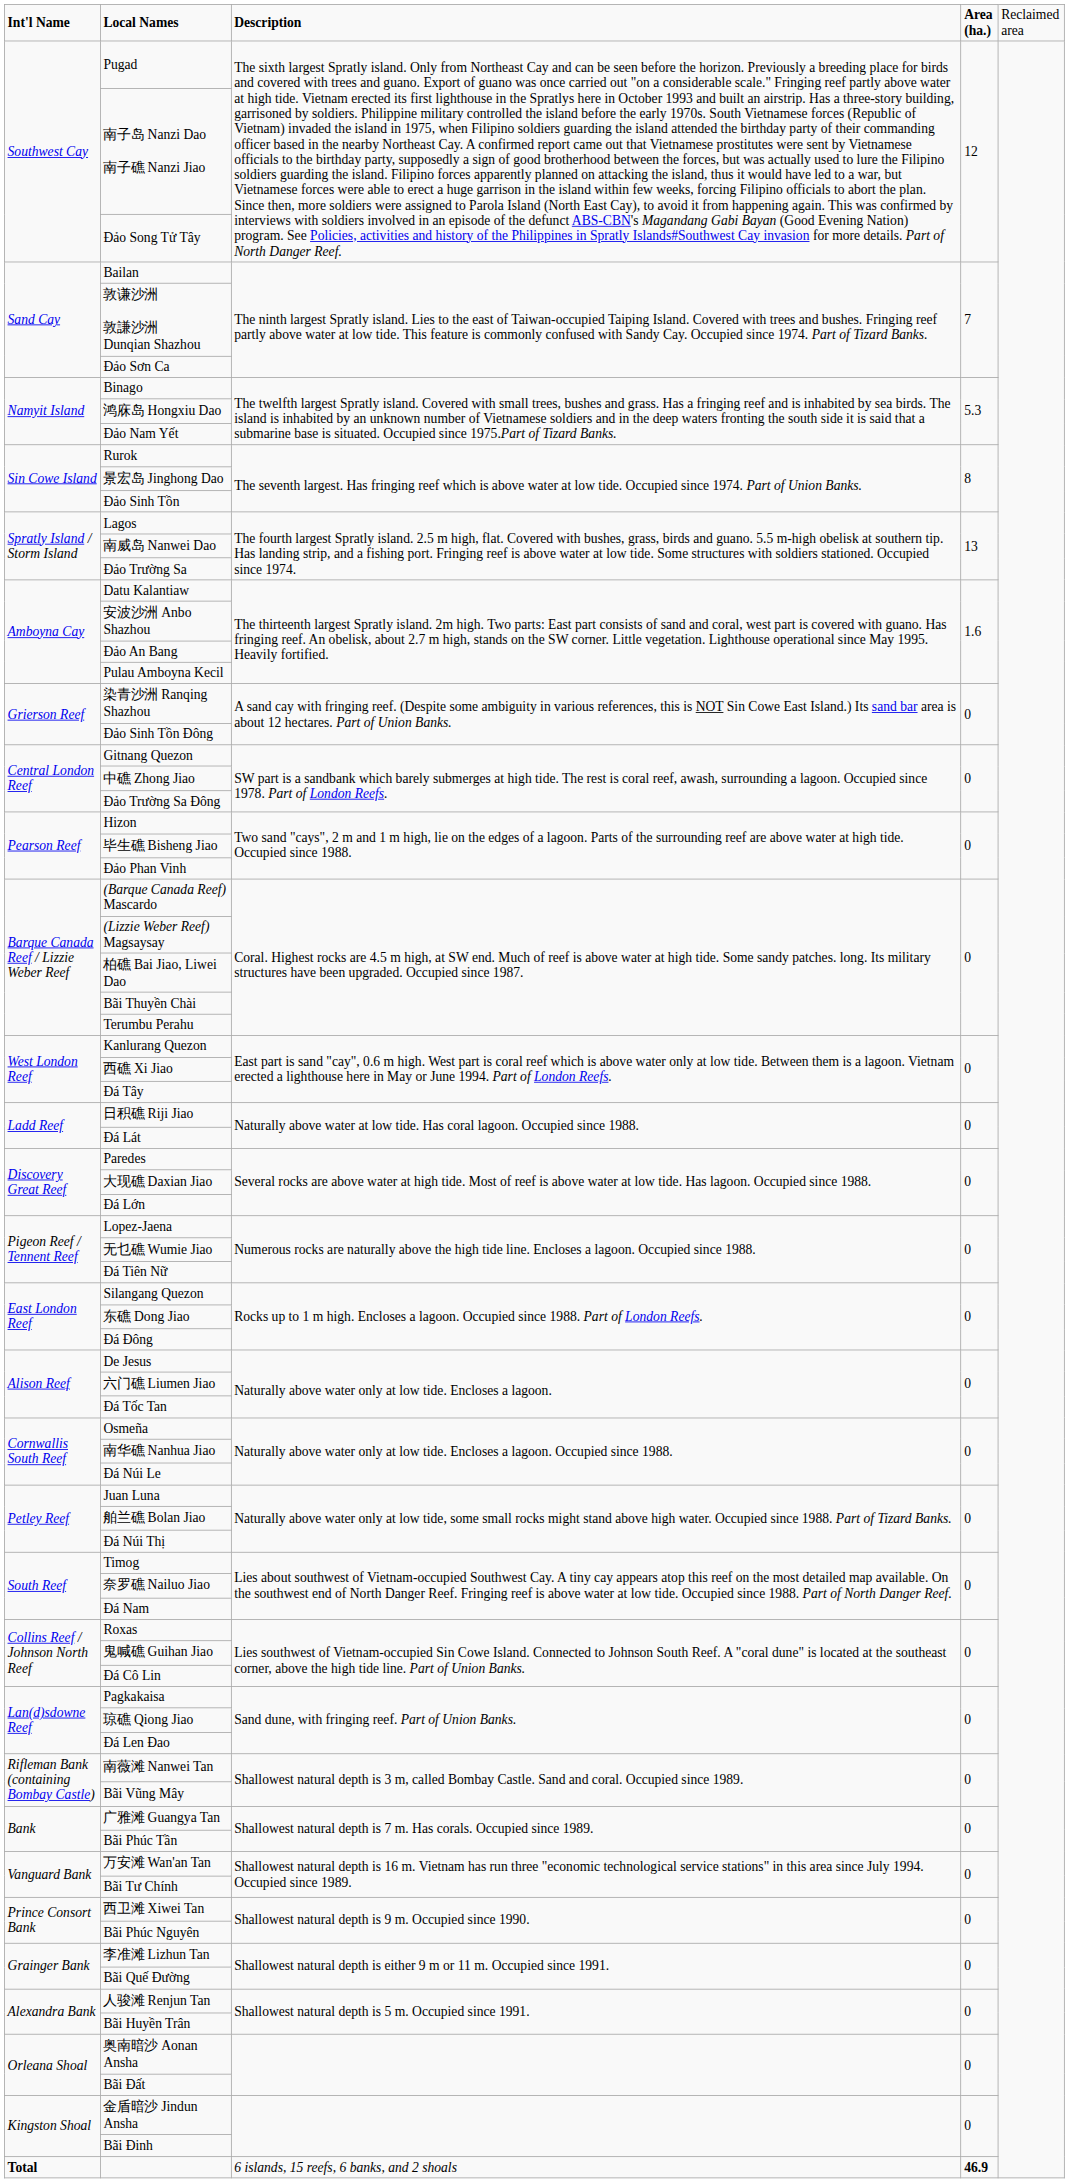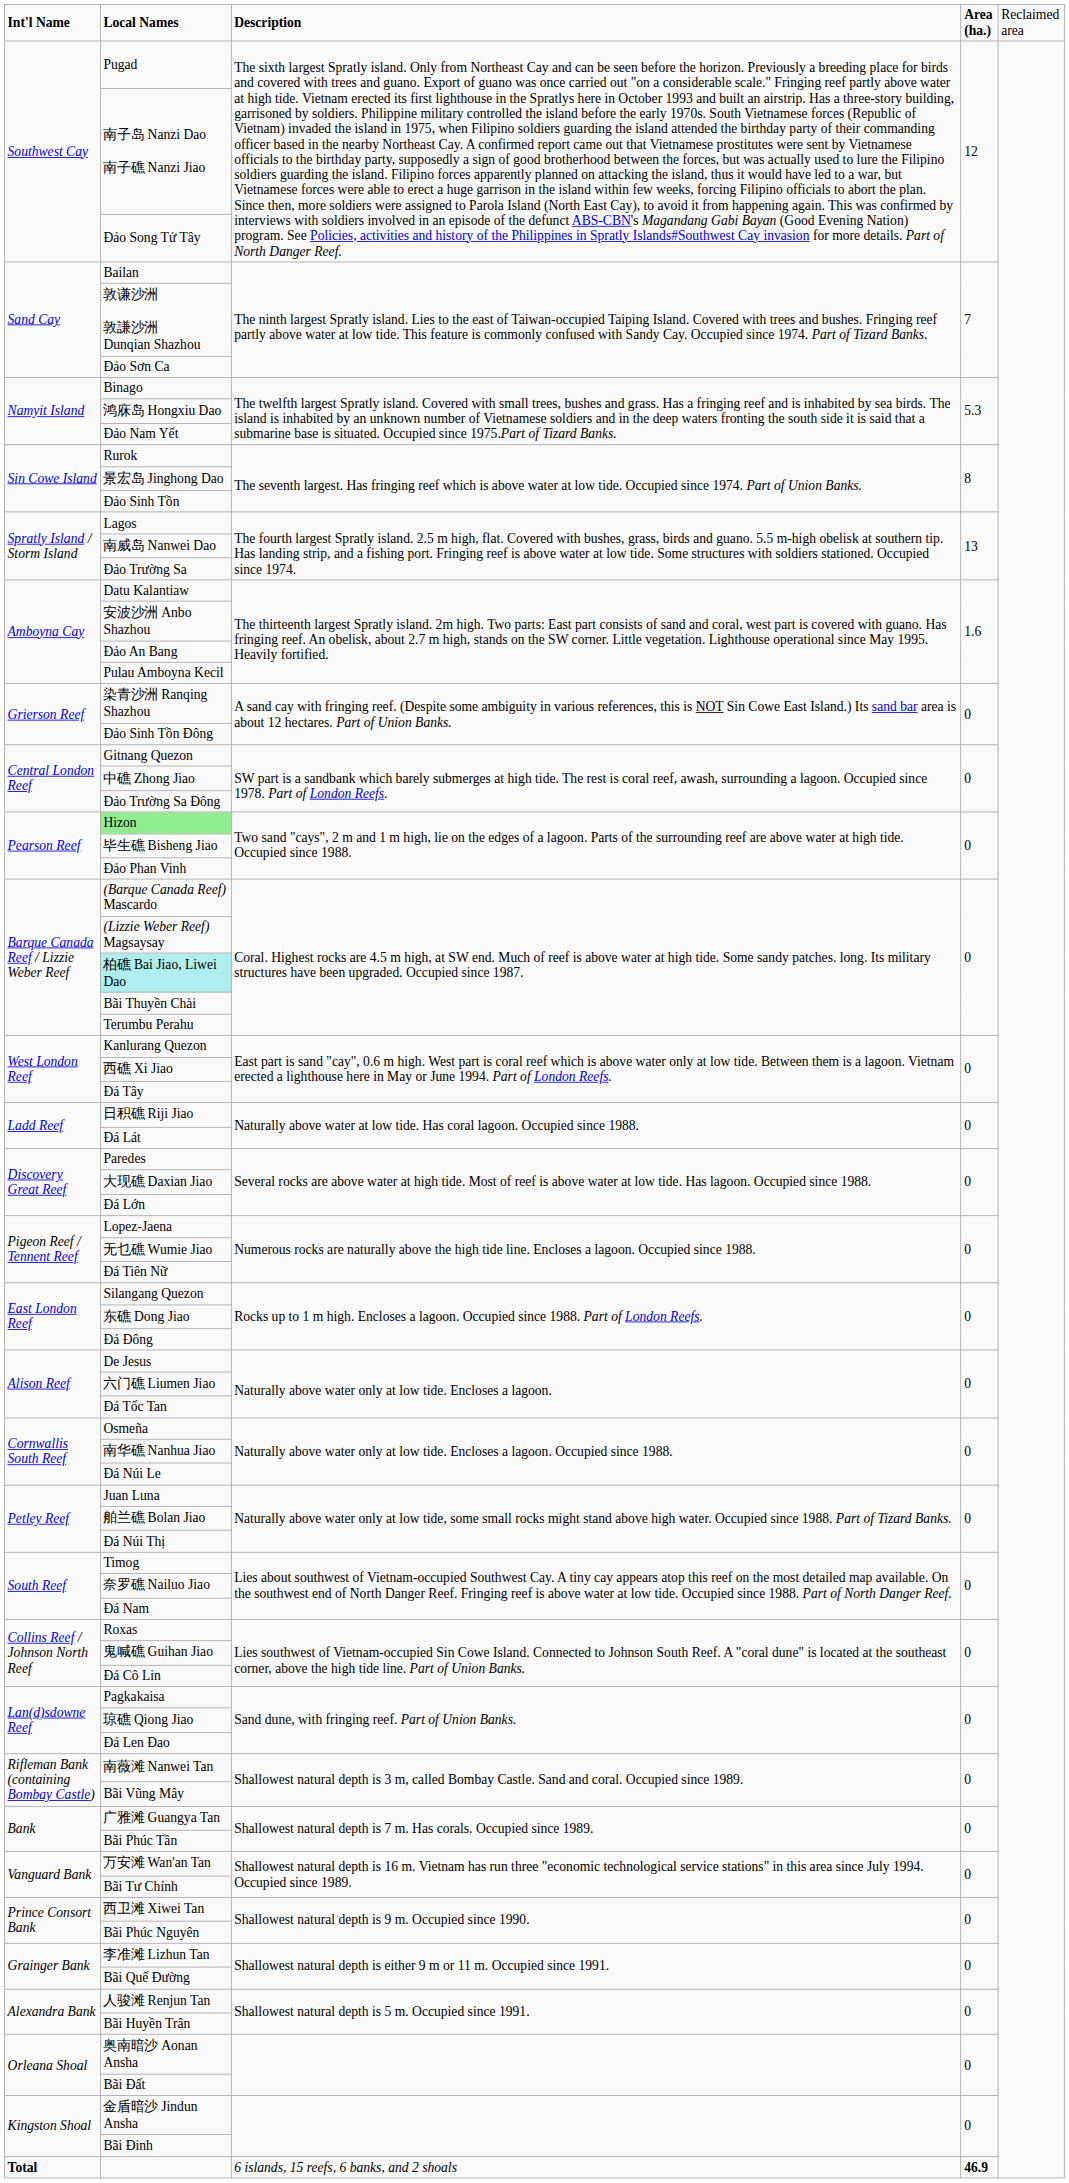(120, 822) no background -> (120, 822) lightgreen background
(160, 973) no background -> (160, 973) paleturquoise background
